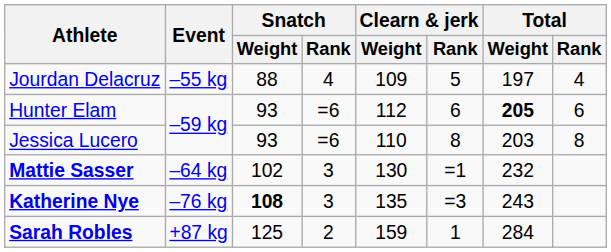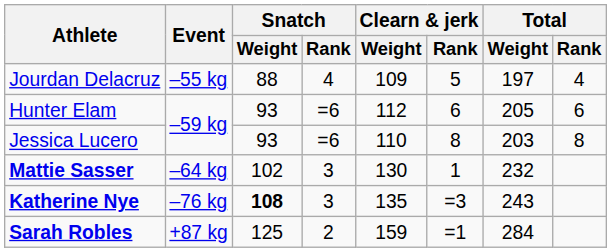(518, 110) bold -> (518, 110) normal
(455, 171) =1 -> (455, 171) 1
(455, 232) 1 -> (455, 232) =1
